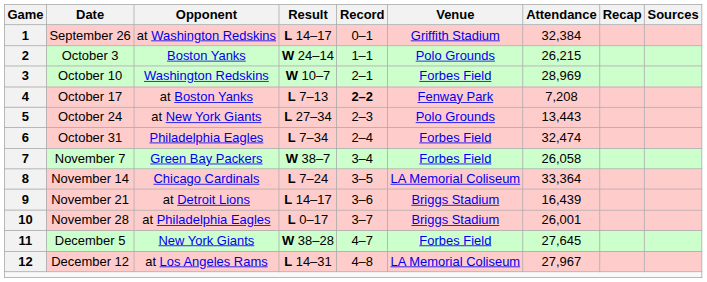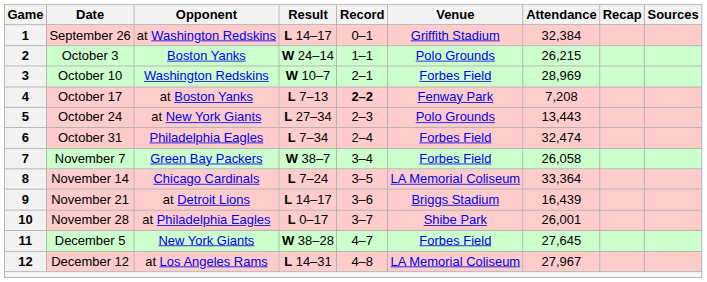(455, 220) Briggs Stadium -> (455, 220) Shibe Park
